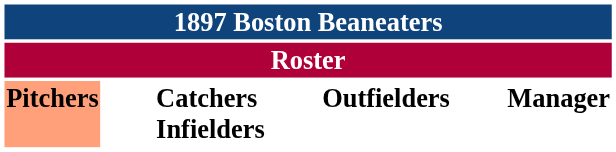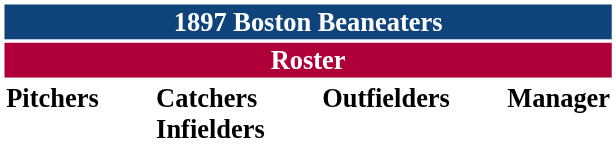(52, 98) lightsalmon background -> (52, 98) no background
